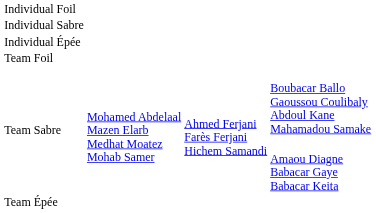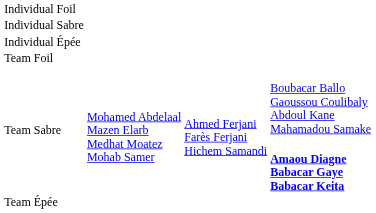(307, 172) normal -> (308, 172) bold
